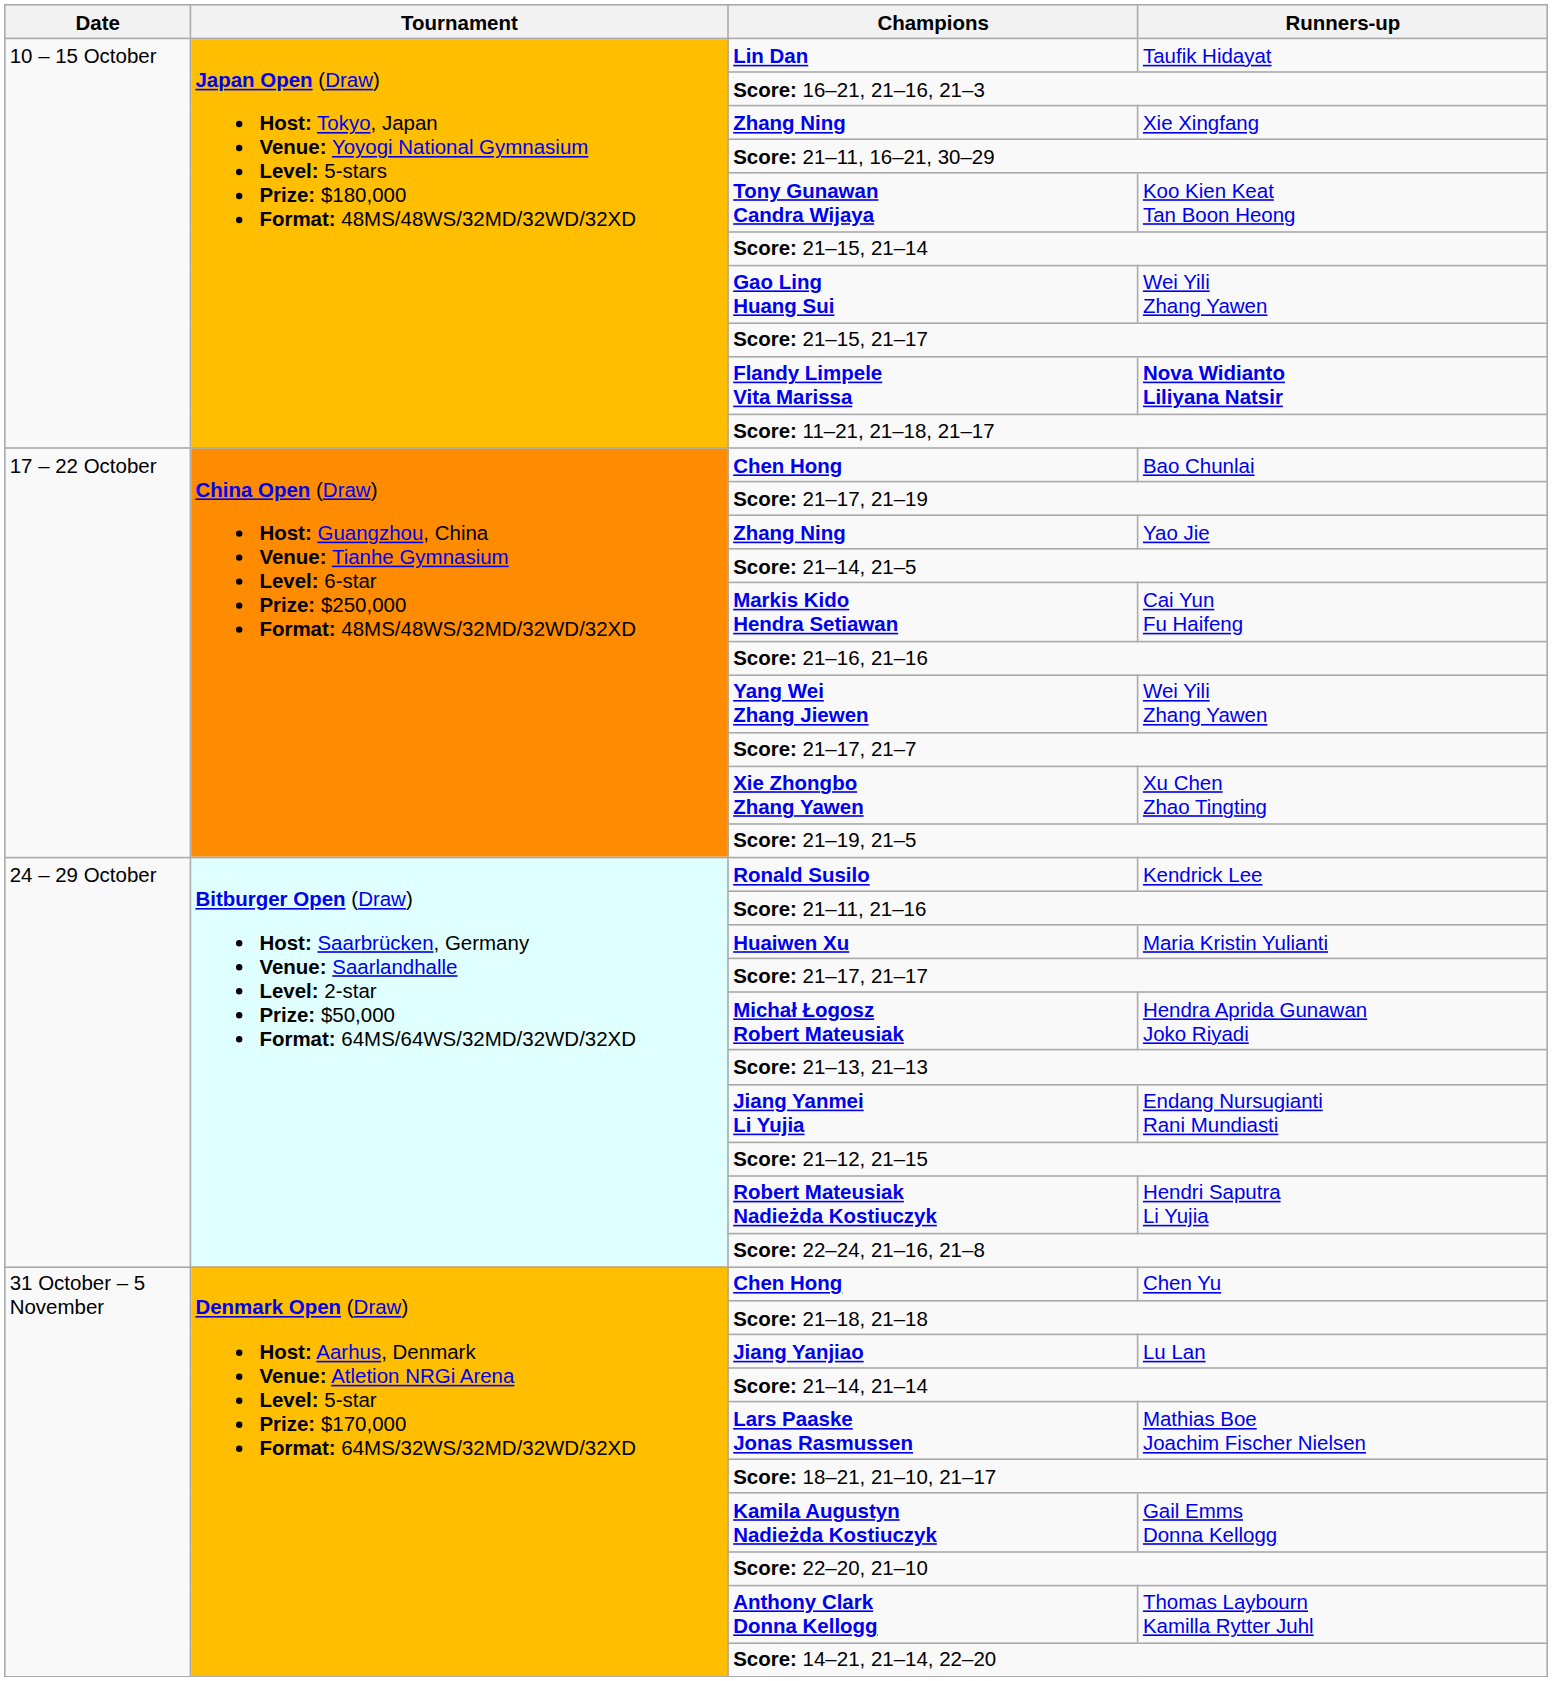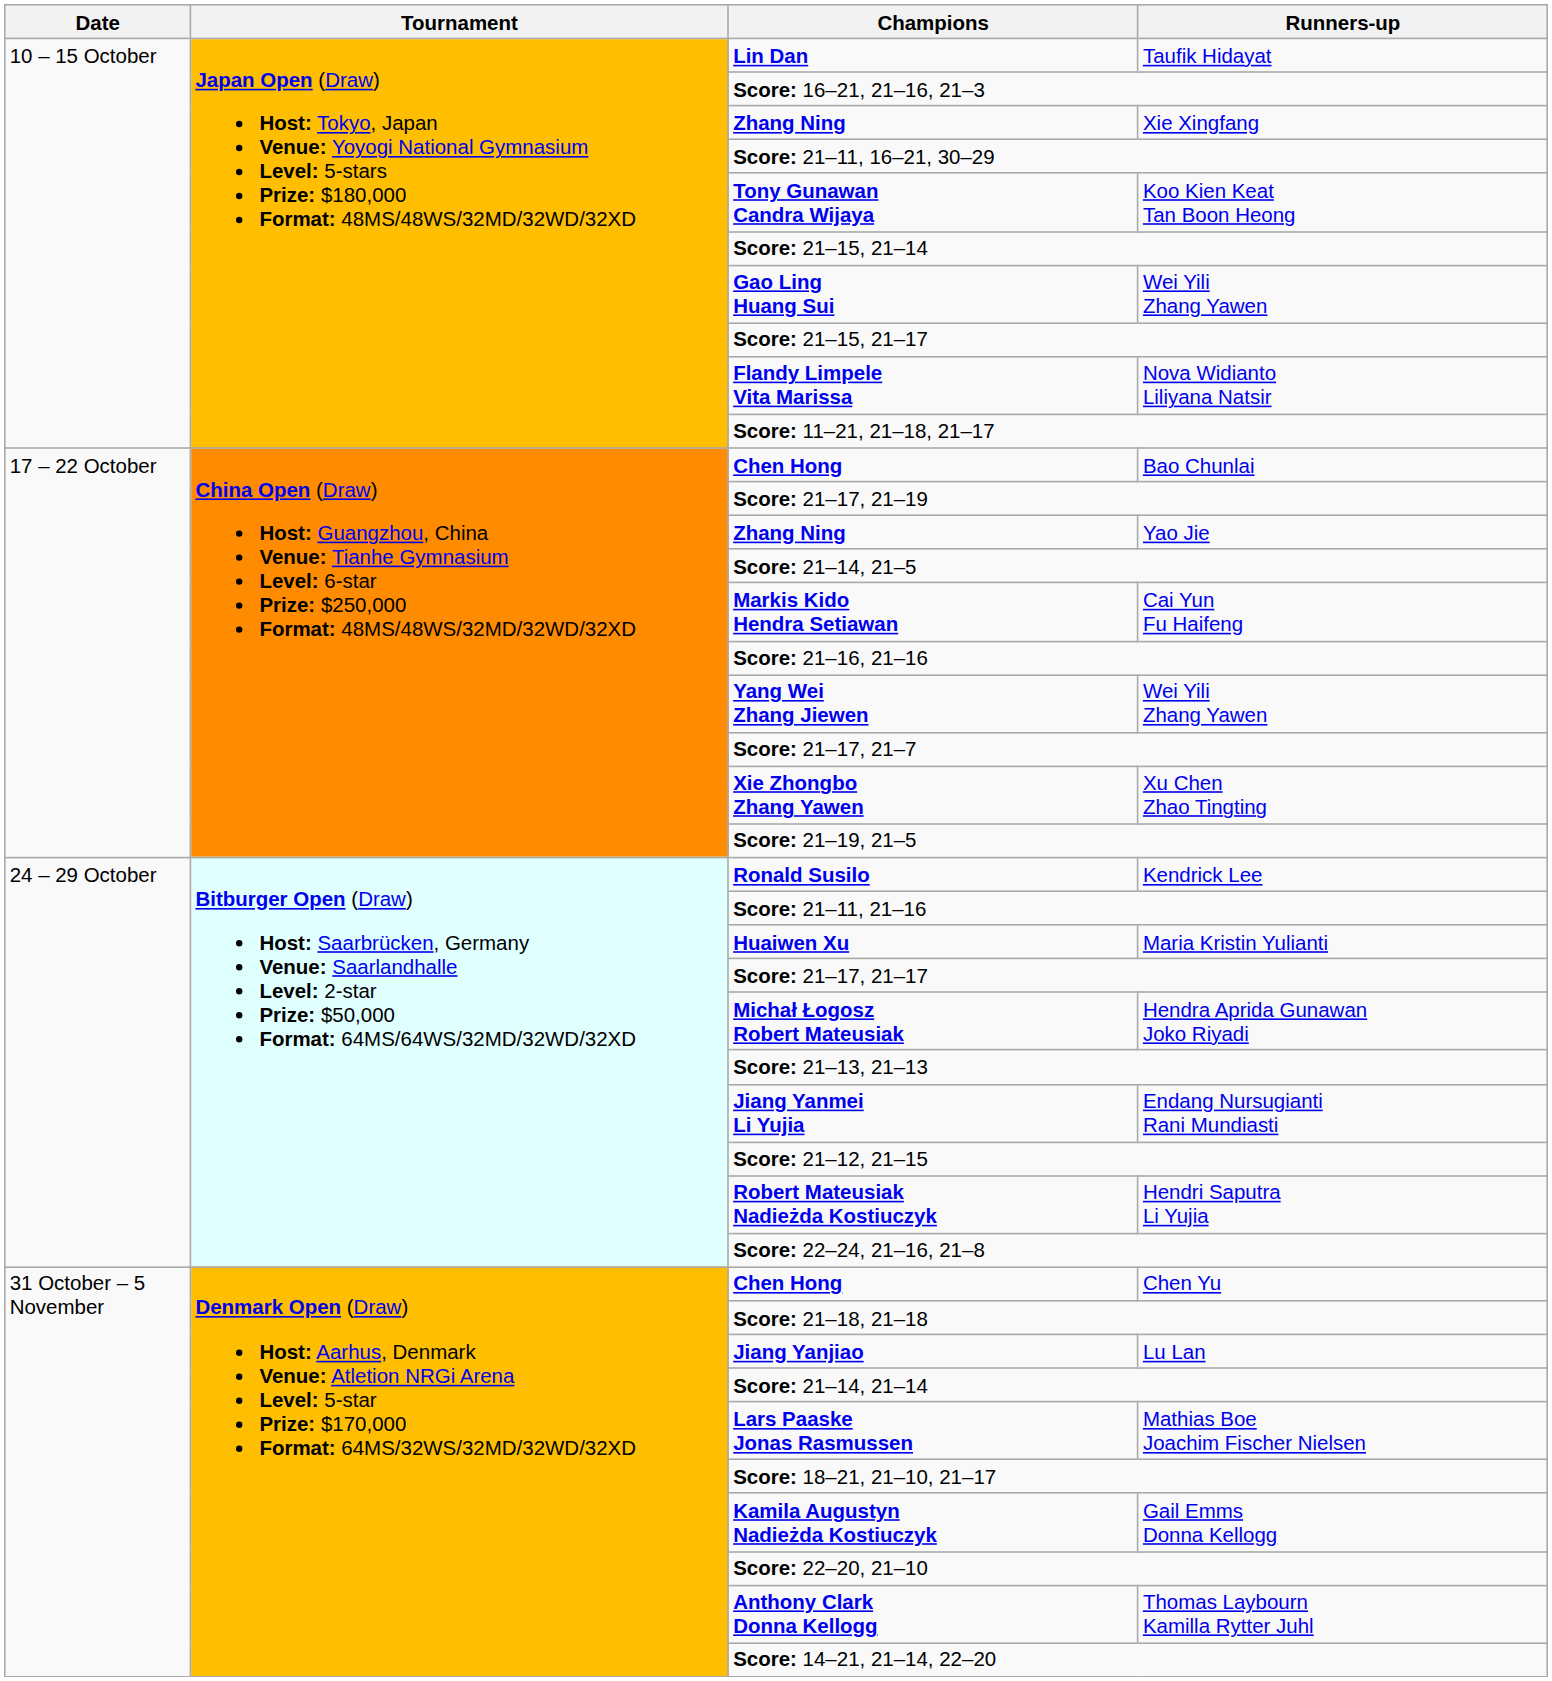(1214, 385) bold -> (1210, 385) normal
